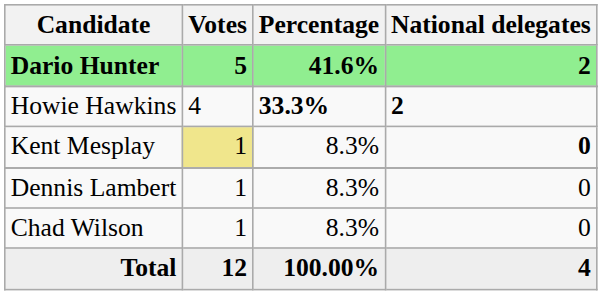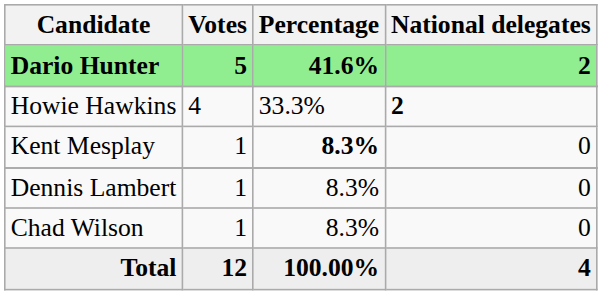(294, 106) bold -> (292, 106) normal
(241, 146) khaki background -> (241, 146) no background
(352, 146) normal -> (350, 146) bold
(584, 146) bold -> (584, 146) normal
